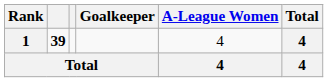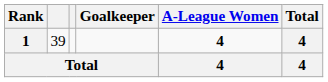(58, 40) bold -> (58, 40) normal
(220, 40) normal -> (220, 40) bold
